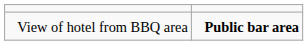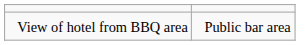(247, 26) bold -> (243, 26) normal
